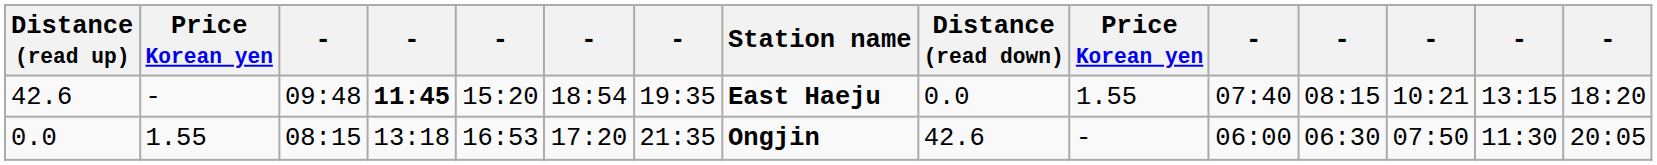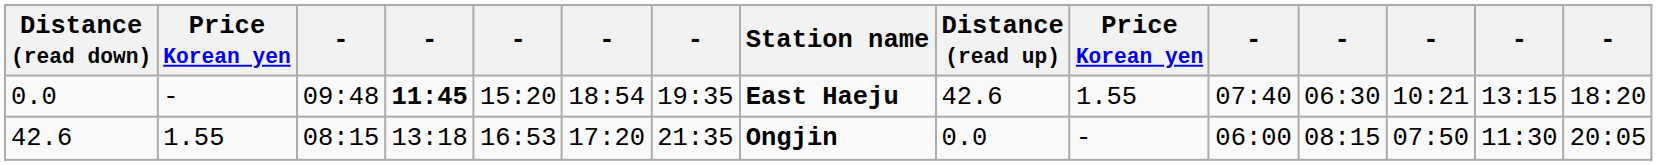columns swapped: (994, 39) <-> (72, 39)
(1342, 97) 08:15 -> (1342, 97) 06:30
(1342, 138) 06:30 -> (1342, 138) 08:15
